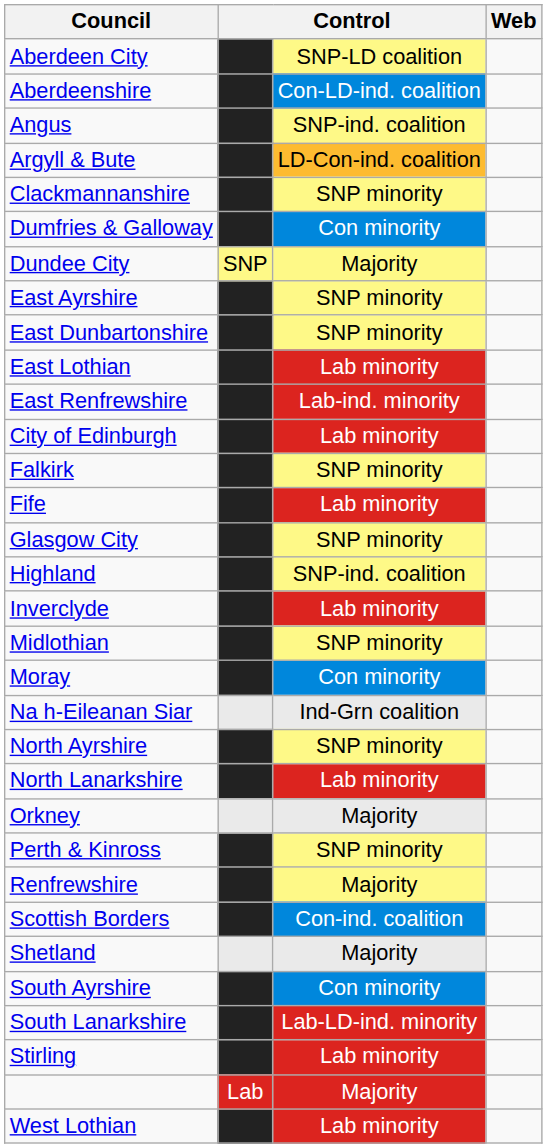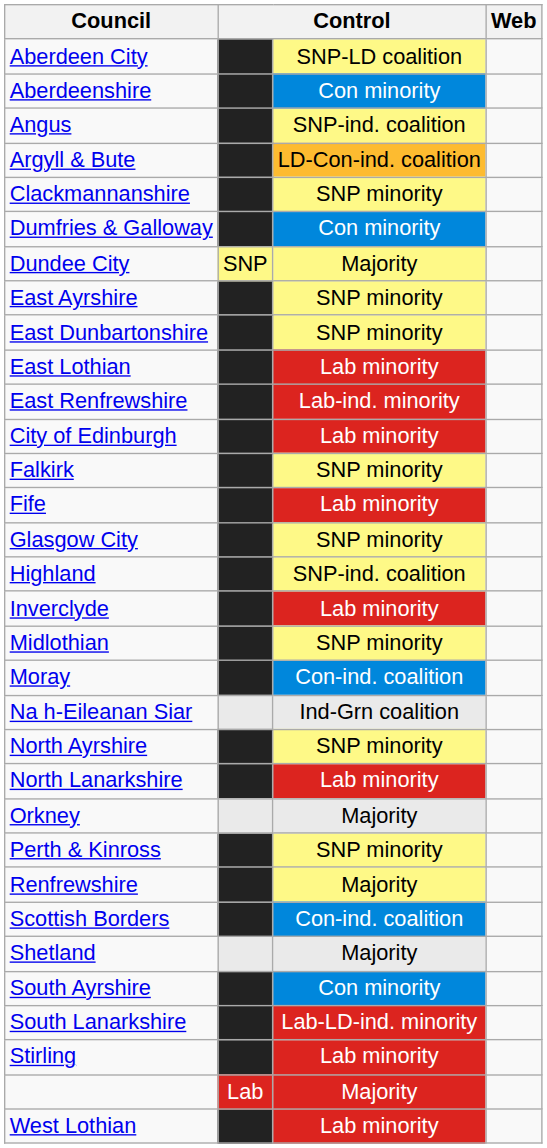(379, 90) Con-LD-ind. coalition -> (379, 90) Con minority
(379, 677) Con minority -> (379, 677) Con-ind. coalition
